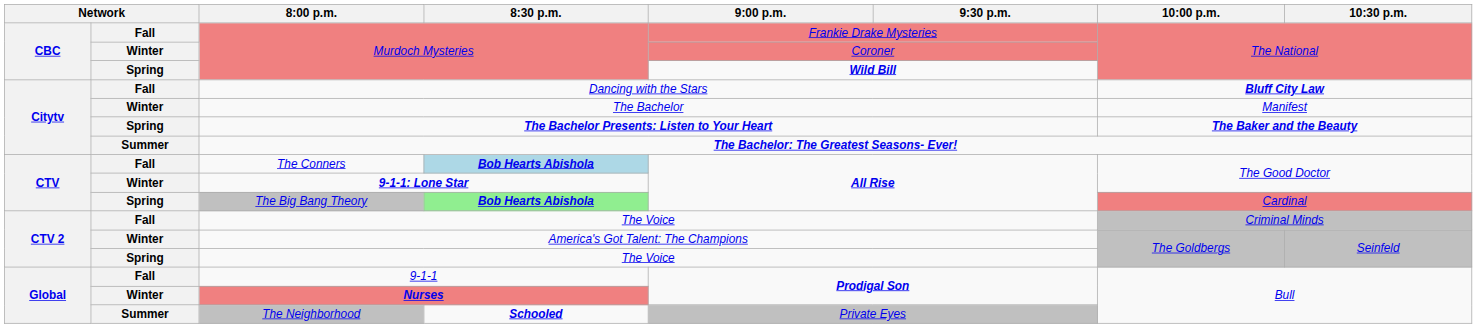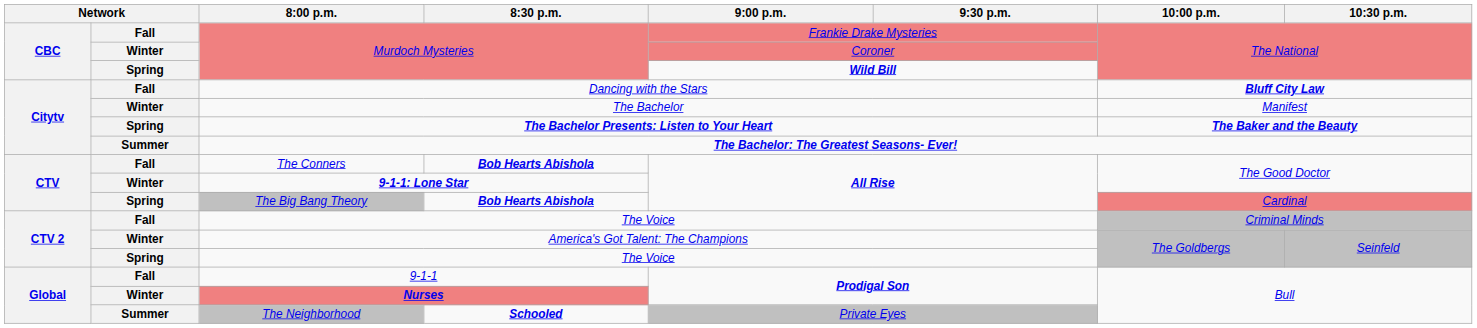(536, 164) lightblue background -> (536, 164) no background
(536, 201) lightgreen background -> (536, 201) no background
